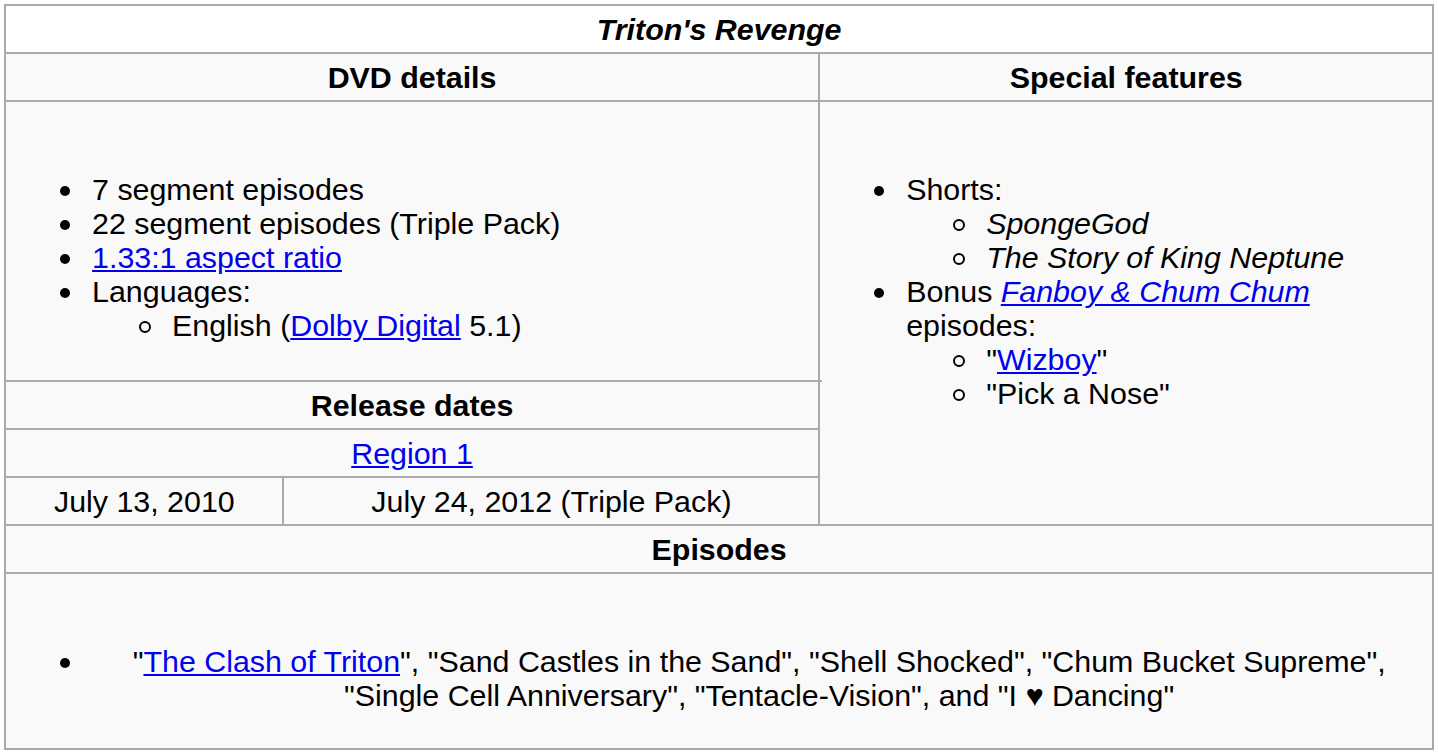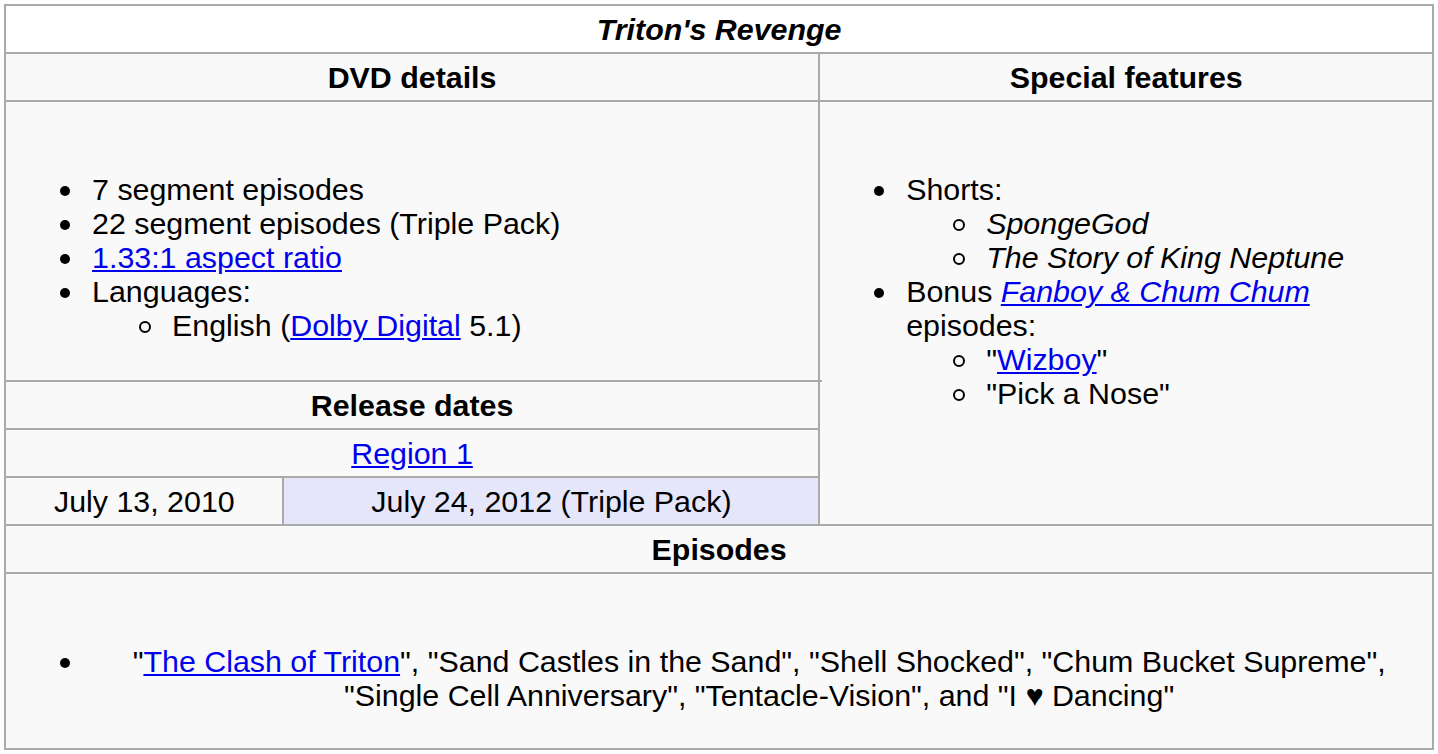(551, 501) no background -> (551, 501) lavender background
